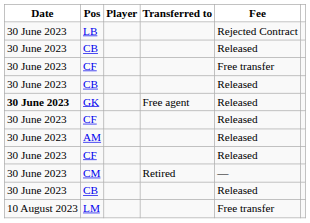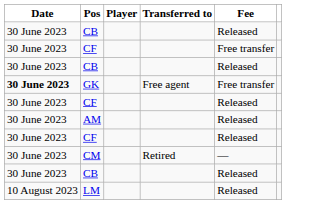- row: (90, 31)
(237, 102) Released -> (246, 84) Free transfer
(246, 208) Free transfer -> (237, 191) Released
